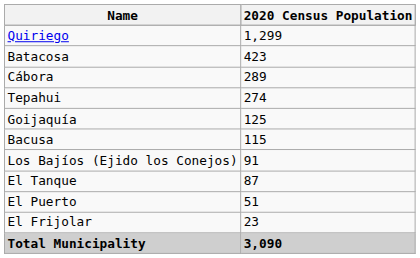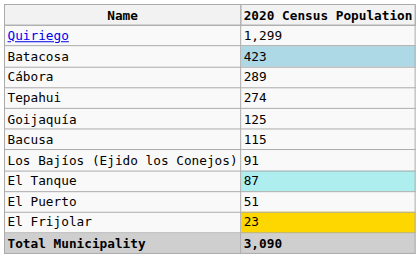(255, 56) no background -> (255, 56) lightblue background
(251, 181) no background -> (251, 181) paleturquoise background
(251, 223) no background -> (251, 223) gold background
